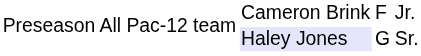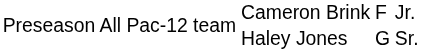(294, 39) lavender background -> (294, 39) no background
